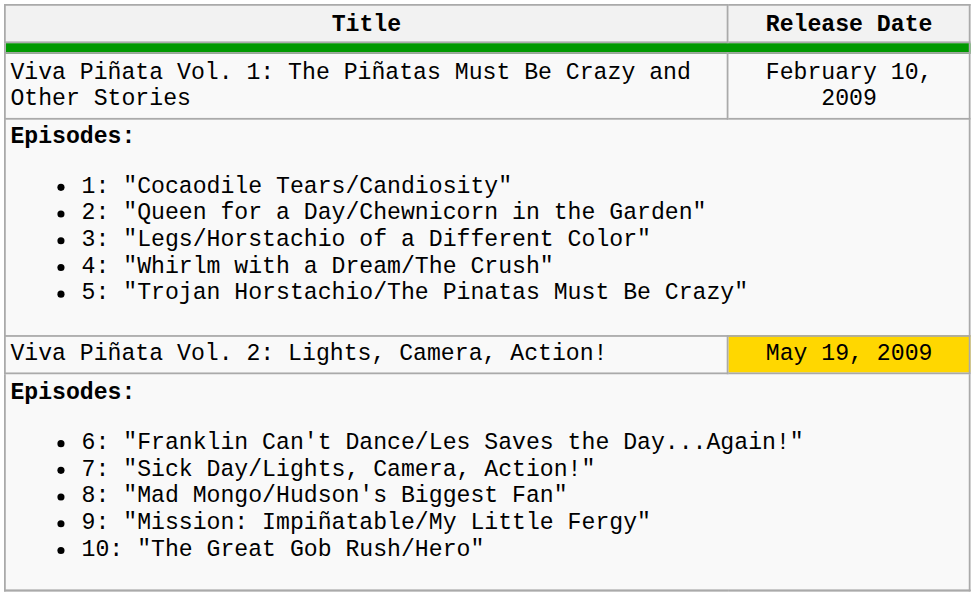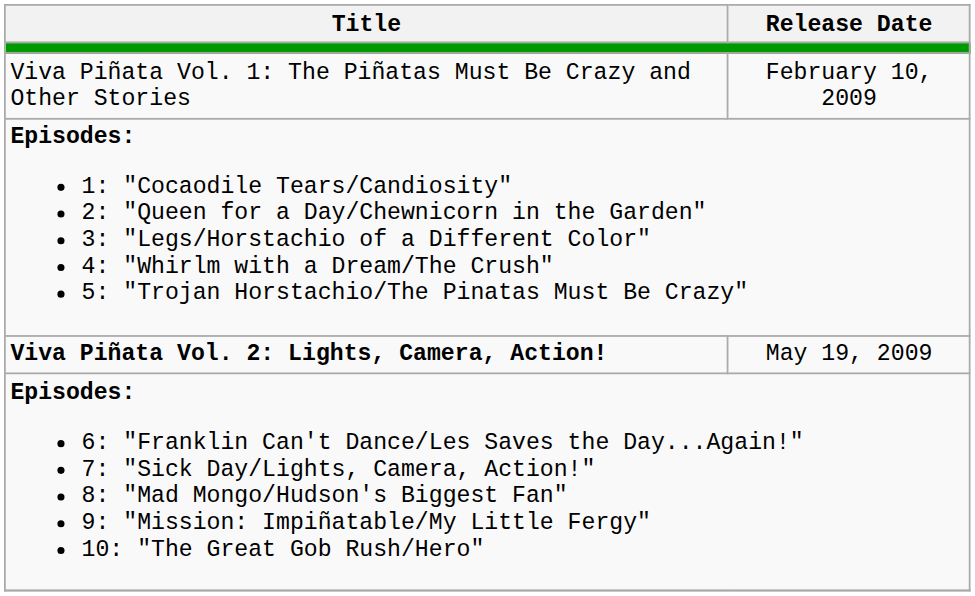(309, 354) normal -> (309, 354) bold
(849, 354) gold background -> (849, 354) no background
